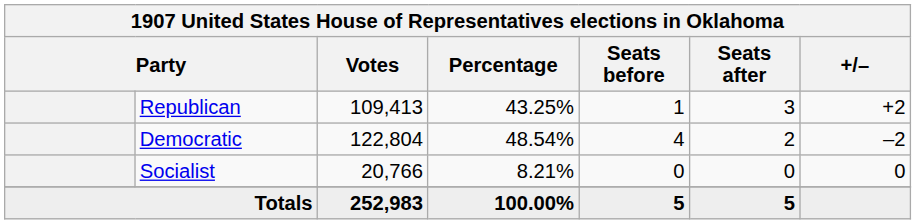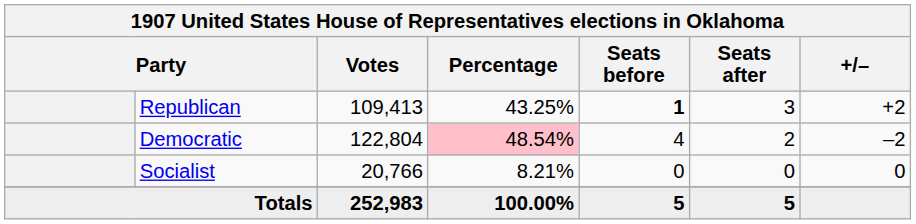(679, 107) normal -> (679, 107) bold
(540, 139) no background -> (540, 139) pink background
